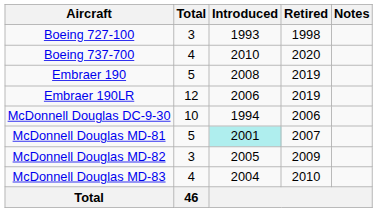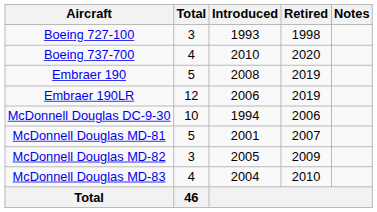(245, 136) paleturquoise background -> (245, 136) no background
